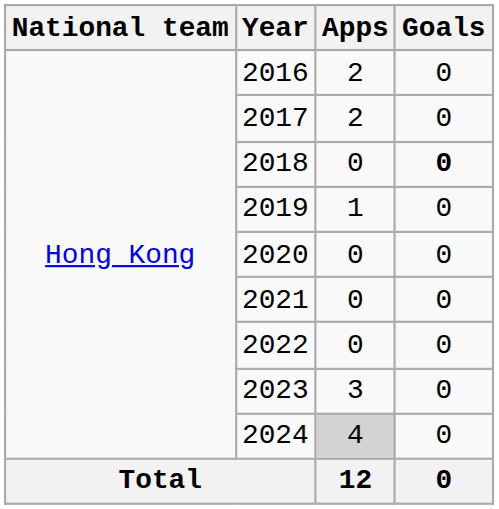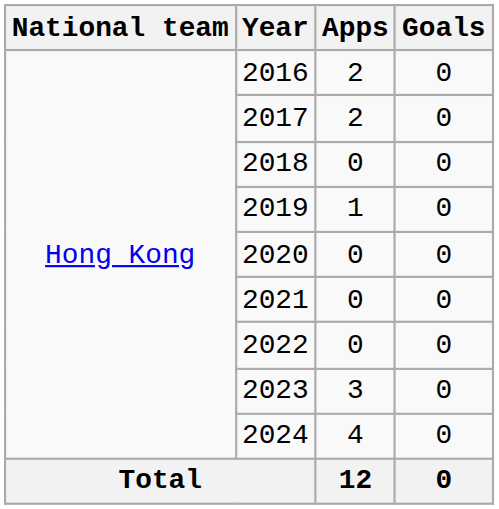(444, 164) bold -> (444, 164) normal
(355, 436) lightgrey background -> (355, 436) no background
